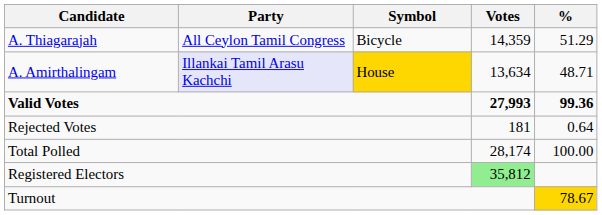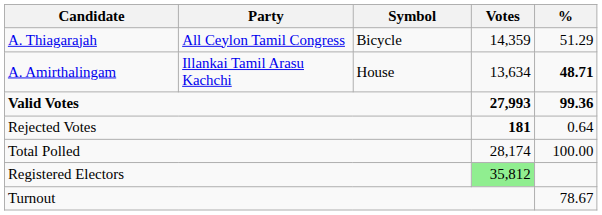(243, 71) lavender background -> (243, 71) no background
(375, 71) gold background -> (375, 71) no background
(577, 71) normal -> (577, 71) bold
(520, 127) normal -> (520, 127) bold
(577, 198) gold background -> (577, 198) no background
